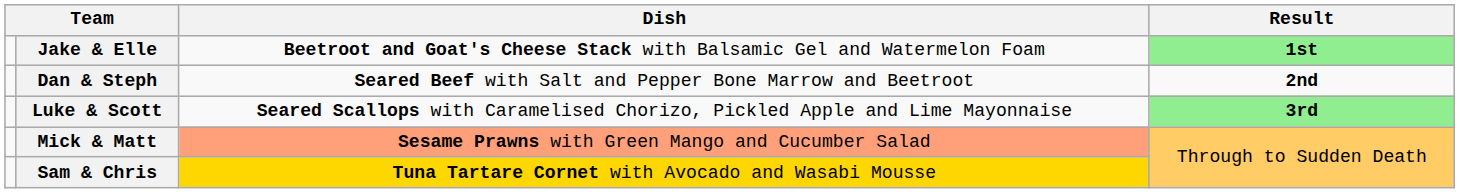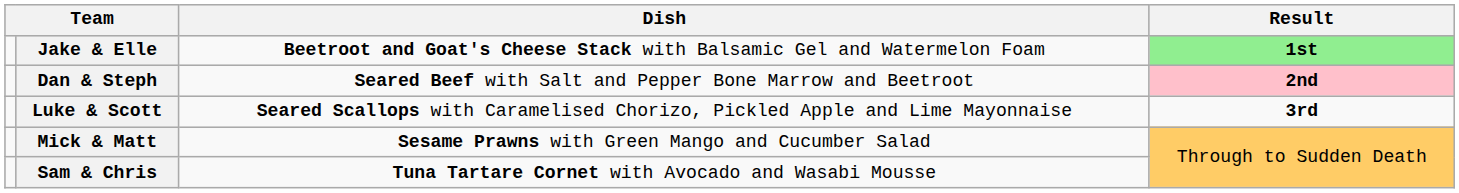(1302, 81) no background -> (1302, 81) pink background
(1302, 111) lightgreen background -> (1302, 111) no background
(664, 142) lightsalmon background -> (664, 142) no background
(664, 172) gold background -> (664, 172) no background
